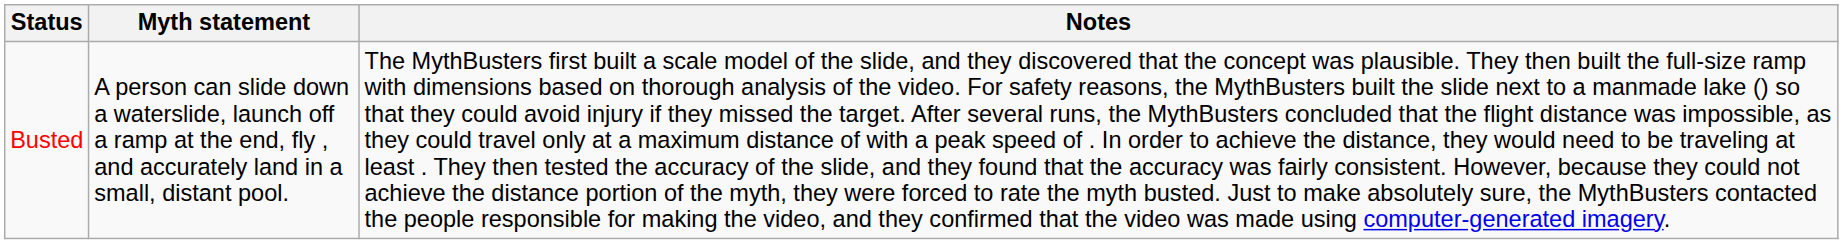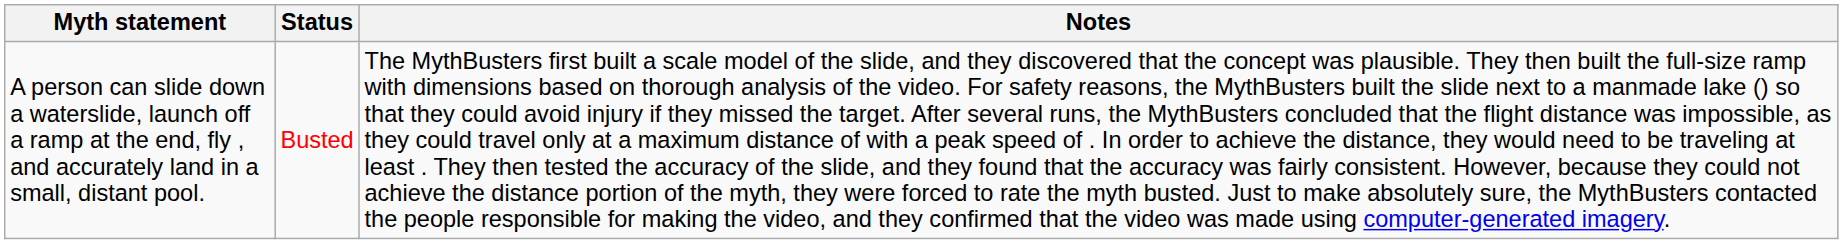columns swapped: (224, 23) <-> (47, 23)
